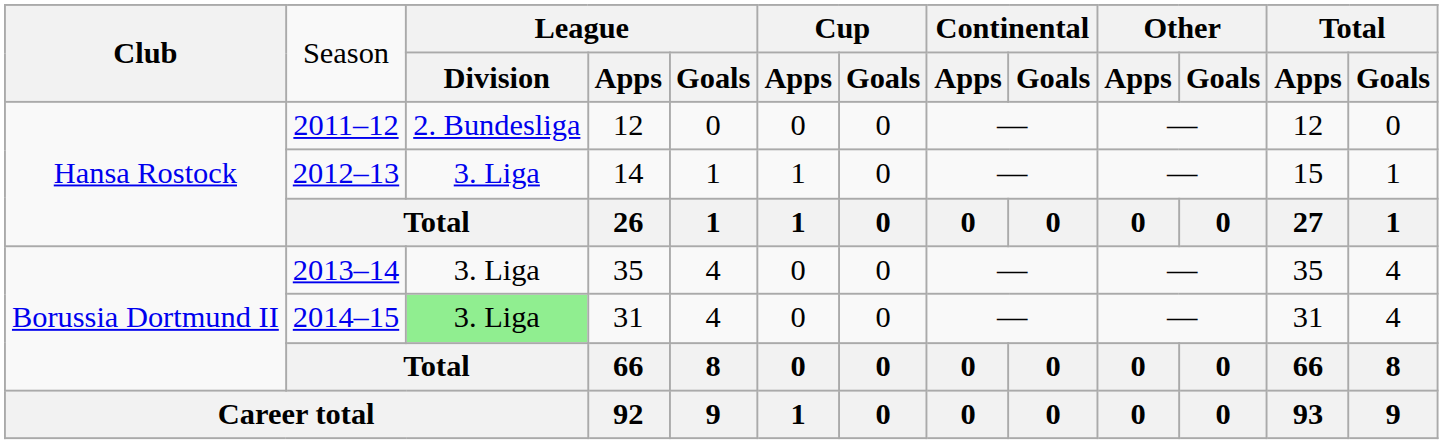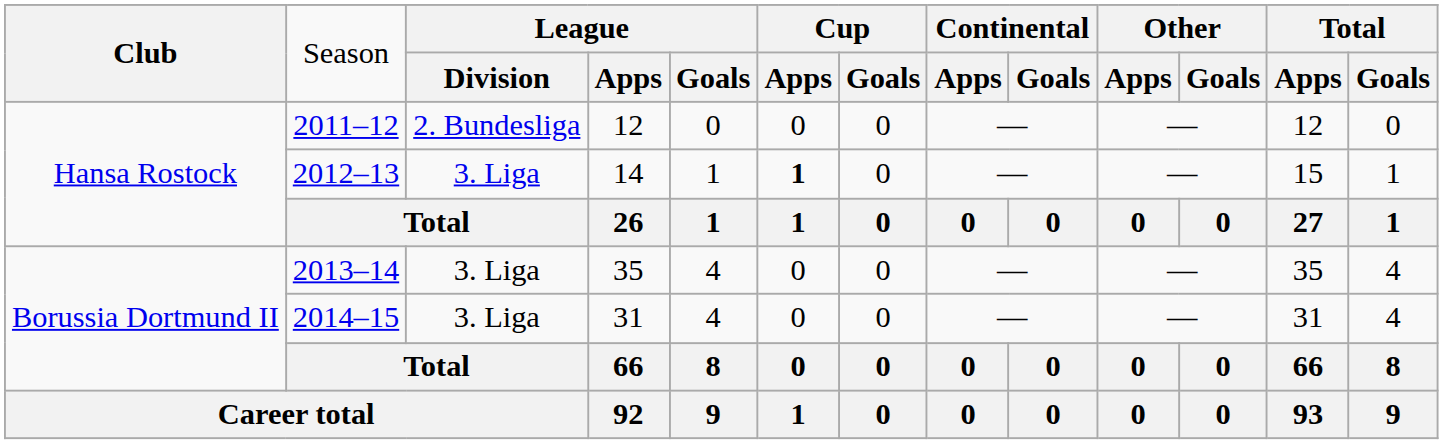(798, 173) normal -> (798, 173) bold
(497, 317) lightgreen background -> (497, 317) no background
